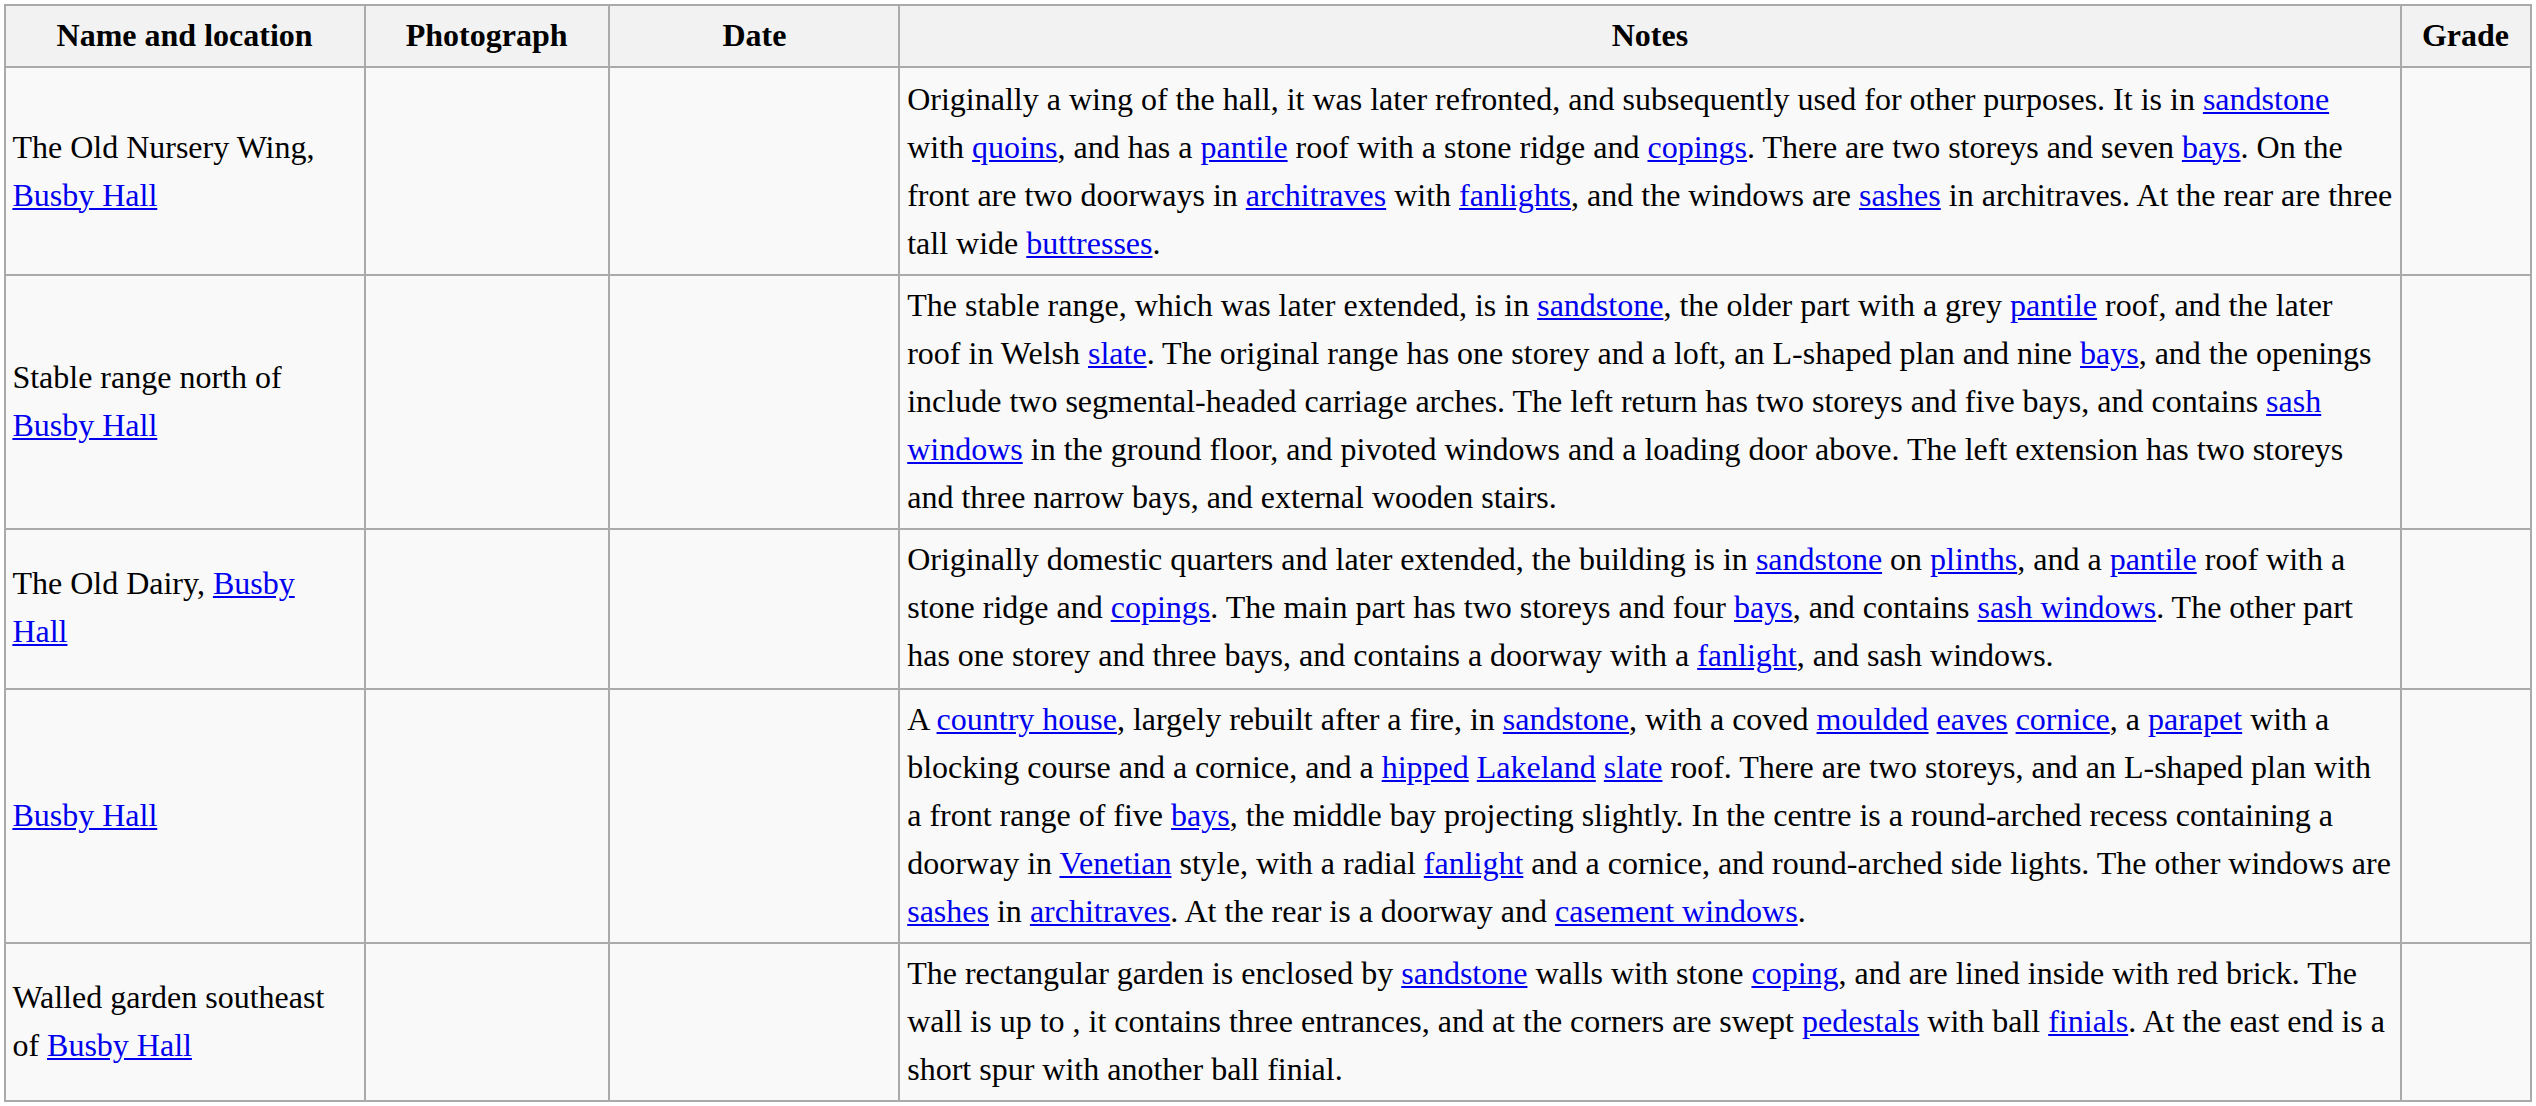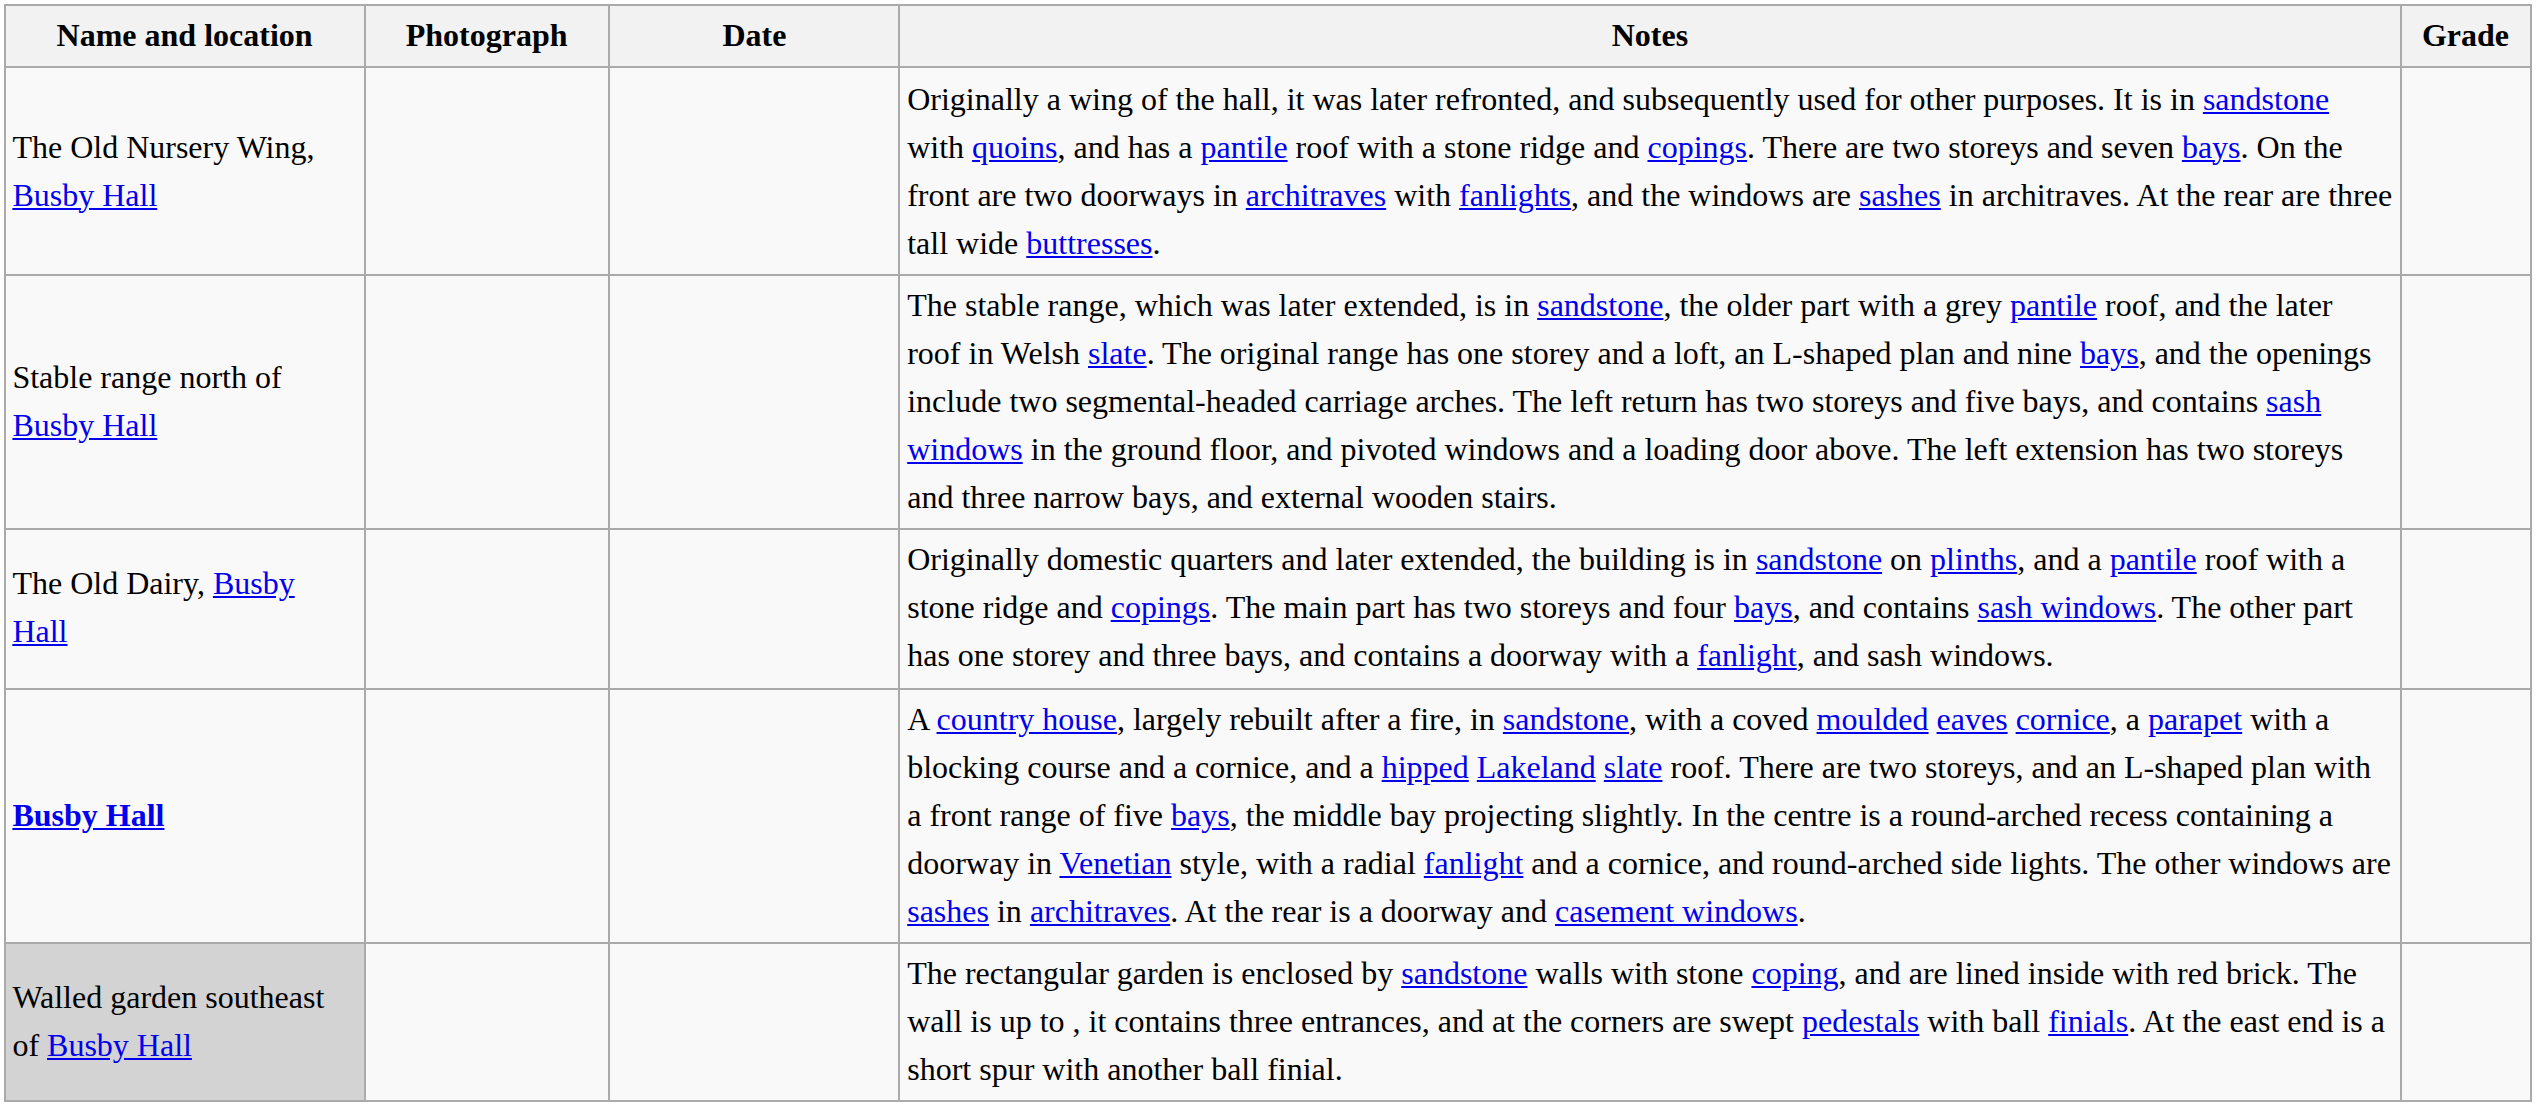(85, 814) normal -> (88, 814) bold
(168, 1021) no background -> (168, 1021) lightgrey background
